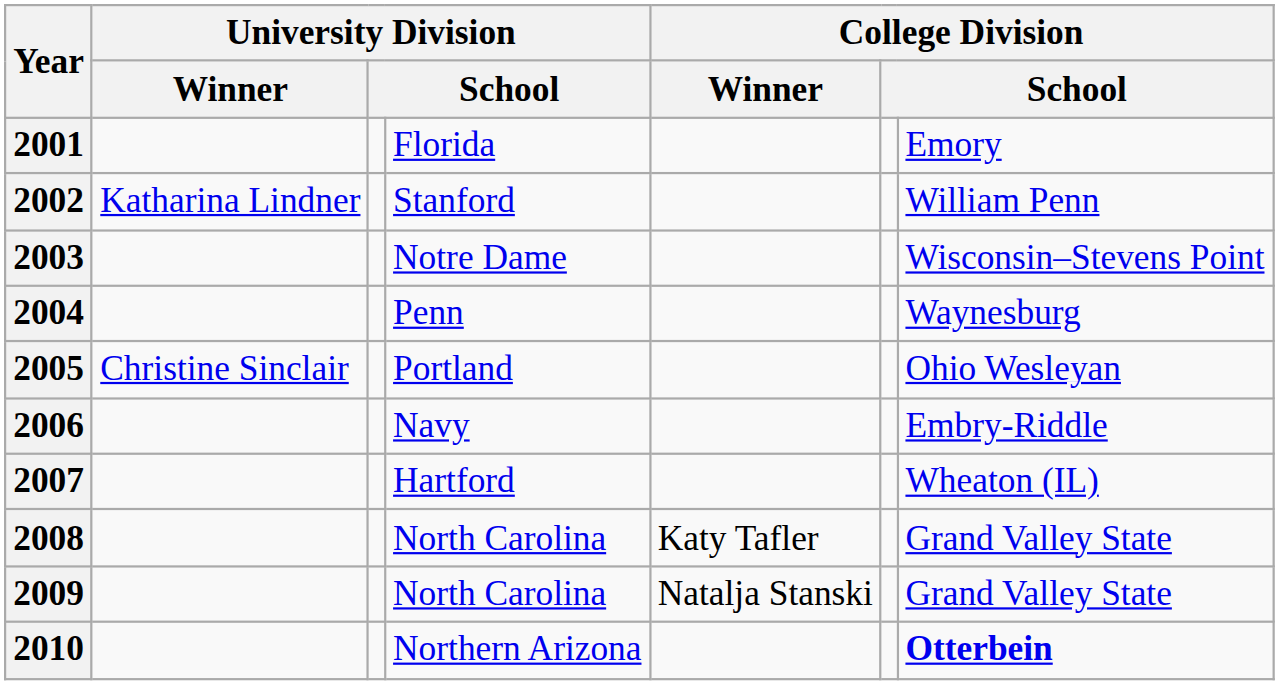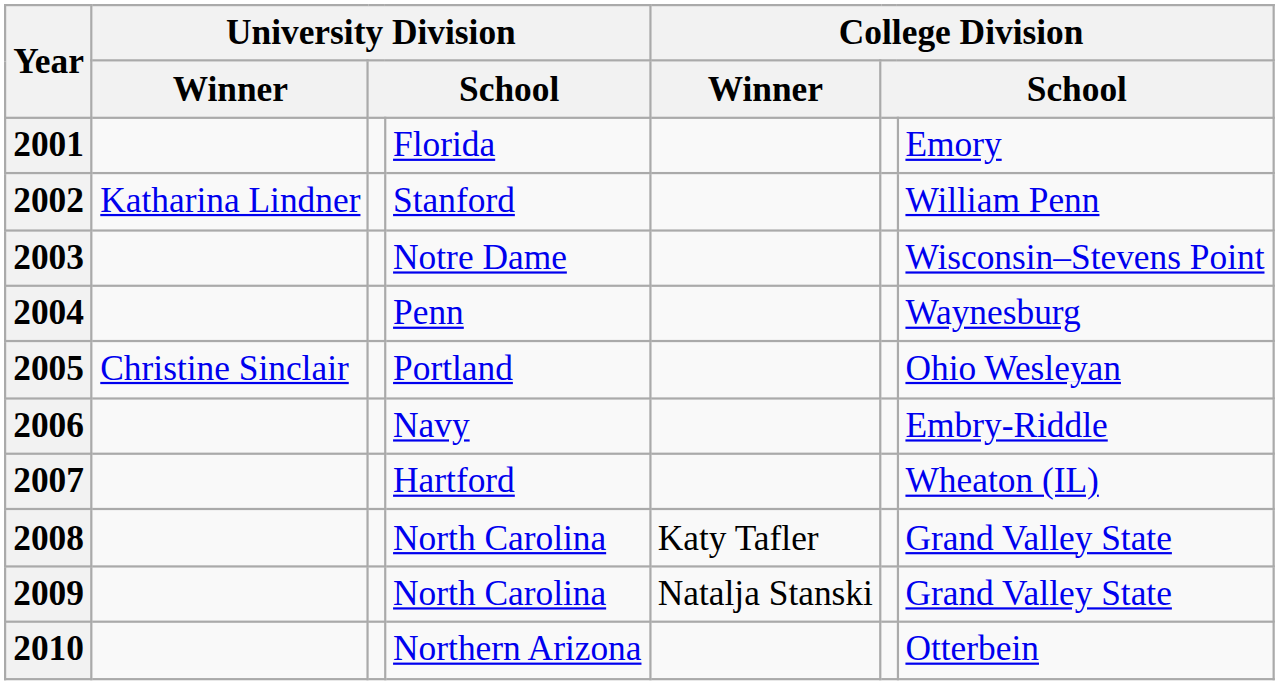(979, 649) bold -> (972, 649) normal
